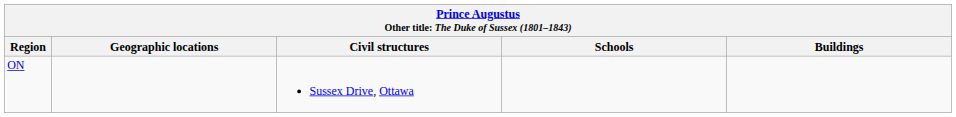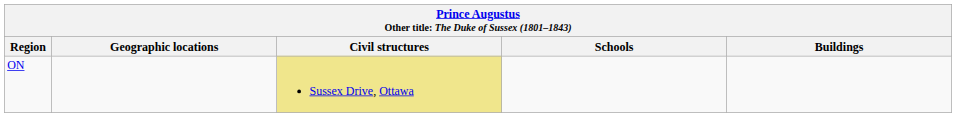(389, 91) no background -> (389, 91) khaki background
